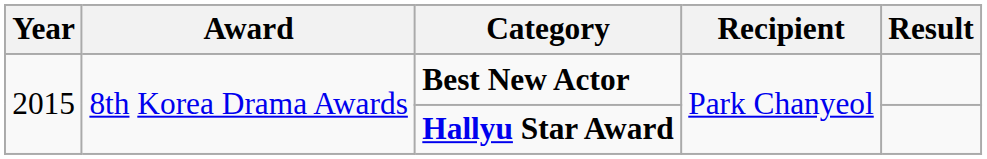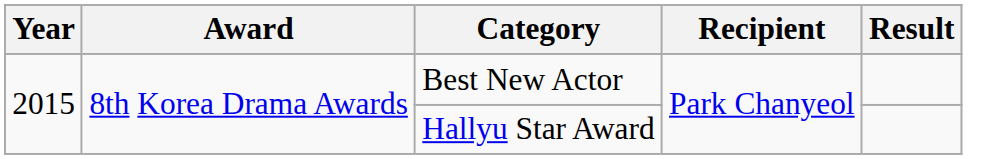(526, 79) bold -> (522, 79) normal
(548, 128) bold -> (538, 128) normal
